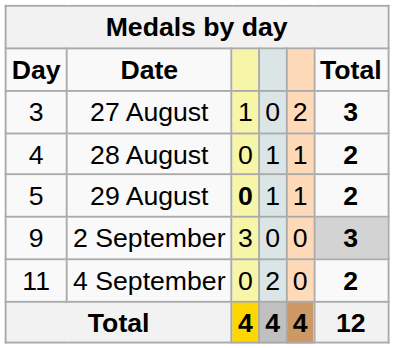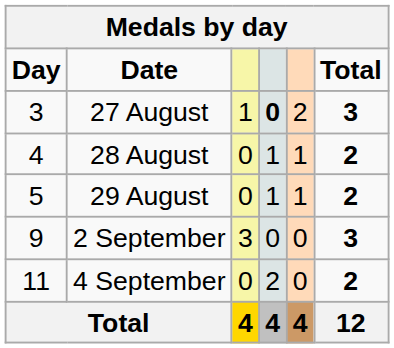(273, 112) normal -> (273, 112) bold
(245, 196) bold -> (245, 196) normal
(351, 238) lightgrey background -> (351, 238) no background
